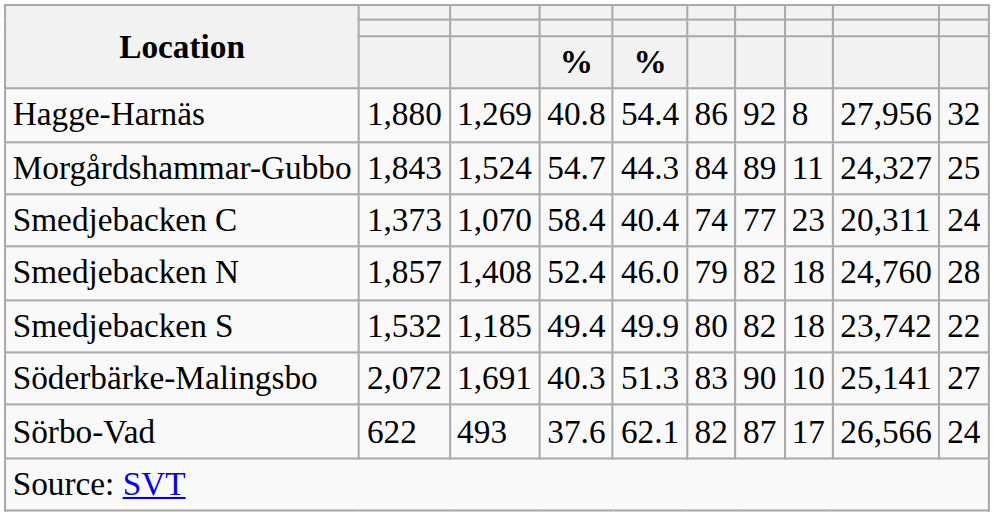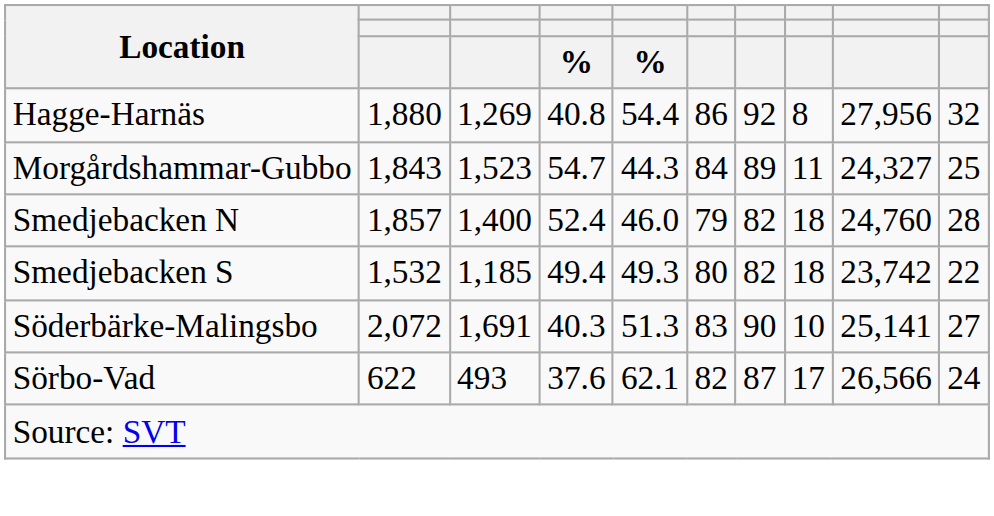(495, 167) 1,524 -> (495, 167) 1,523
- row: (125, 219)
(495, 272) 1,408 -> (495, 219) 1,400
(650, 325) 49.9 -> (650, 272) 49.3
